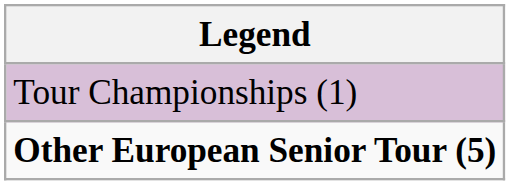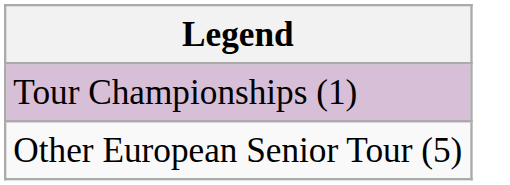(255, 150) bold -> (238, 150) normal
